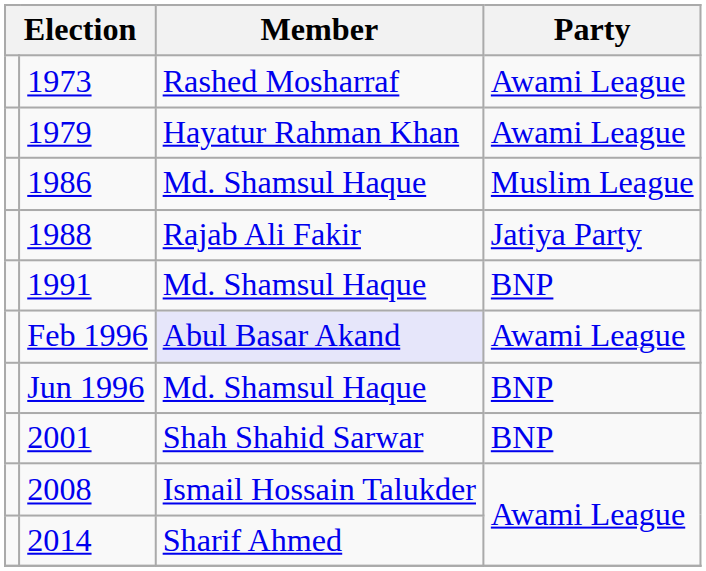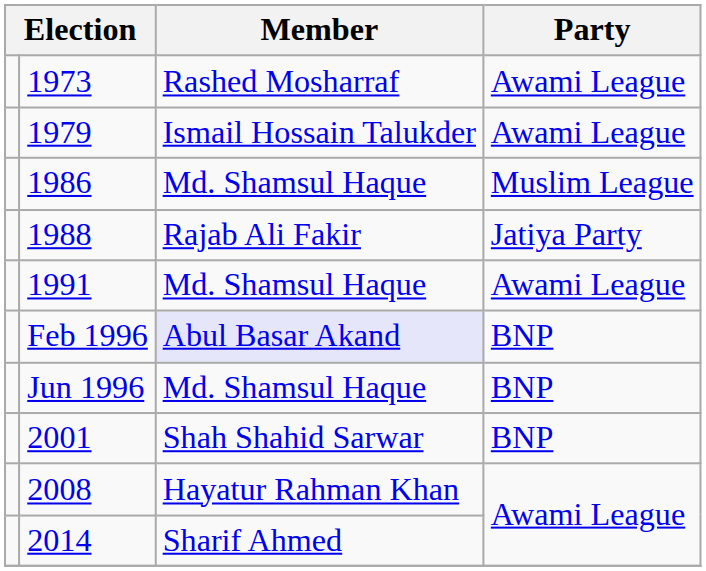(311, 132) Hayatur Rahman Khan -> (319, 132) Ismail Hossain Talukder
(522, 285) BNP -> (588, 285) Awami League
(588, 336) Awami League -> (522, 336) BNP
(319, 489) Ismail Hossain Talukder -> (311, 489) Hayatur Rahman Khan
